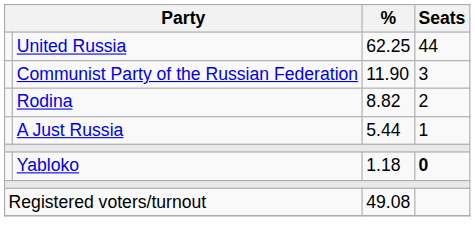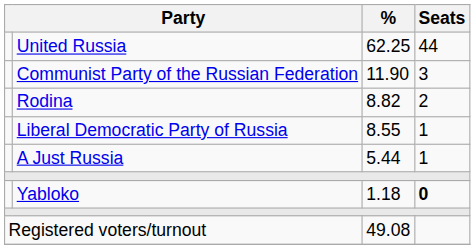+ row: (152, 130)
